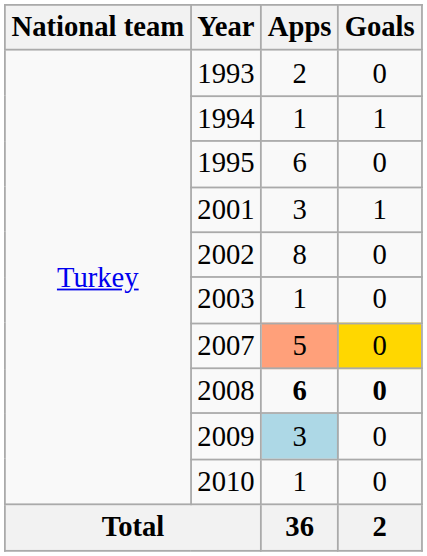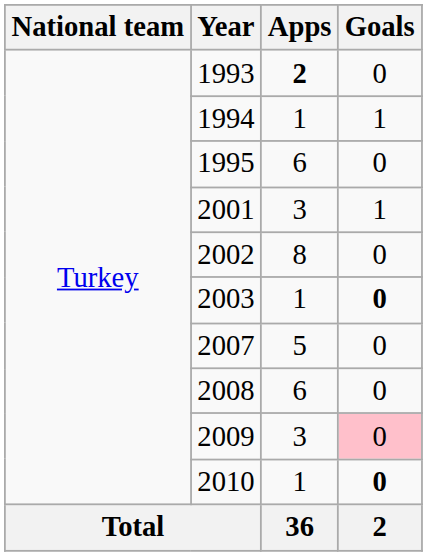(300, 72) normal -> (300, 72) bold
(380, 299) normal -> (380, 299) bold
(300, 345) lightsalmon background -> (300, 345) no background
(380, 345) gold background -> (380, 345) no background
(300, 390) bold -> (300, 390) normal
(380, 390) bold -> (380, 390) normal
(300, 436) lightblue background -> (300, 436) no background
(380, 436) no background -> (380, 436) pink background
(380, 481) normal -> (380, 481) bold
